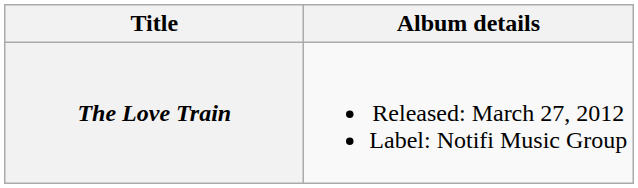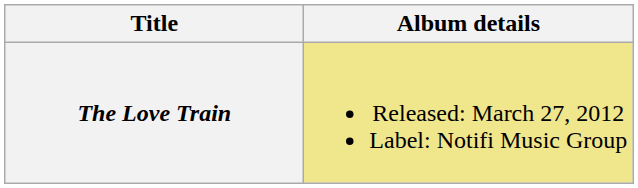(468, 126) no background -> (468, 126) khaki background
